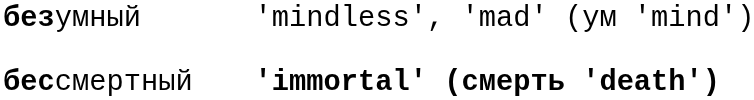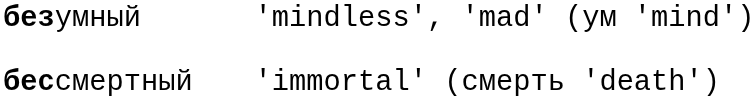(487, 82) bold -> (487, 82) normal
